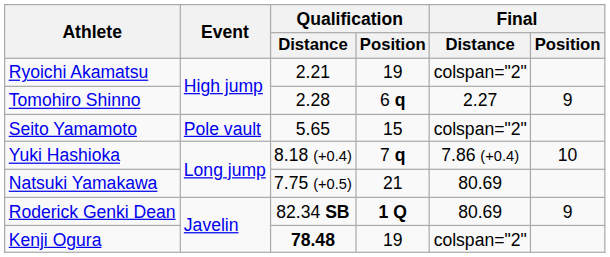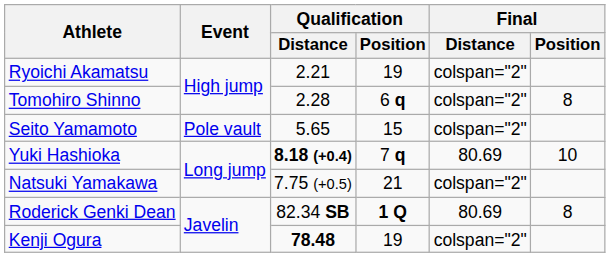(480, 101) 2.27 -> (480, 101) colspan="2"
(568, 101) 9 -> (568, 101) 8
(313, 156) normal -> (313, 156) bold
(480, 156) 7.86 (+0.4) -> (480, 156) 80.69
(480, 184) 80.69 -> (480, 184) colspan="2"
(568, 212) 9 -> (568, 212) 8
